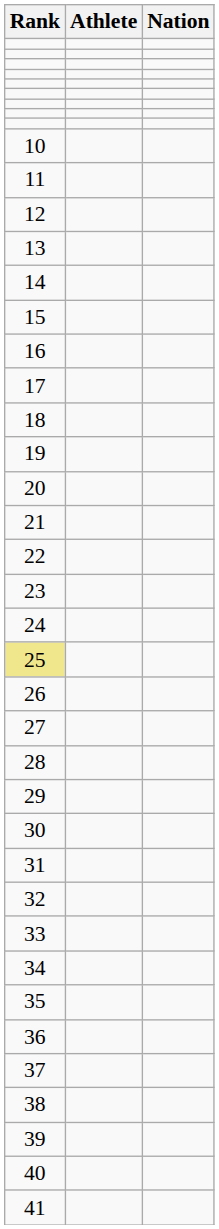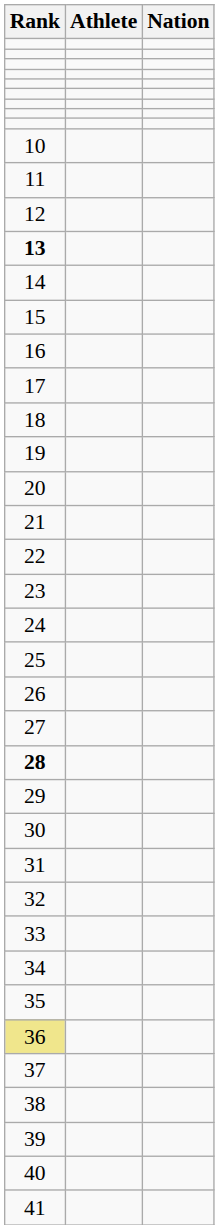(35, 248) normal -> (35, 248) bold
(35, 659) khaki background -> (35, 659) no background
(35, 762) normal -> (35, 762) bold
(35, 1036) no background -> (35, 1036) khaki background
